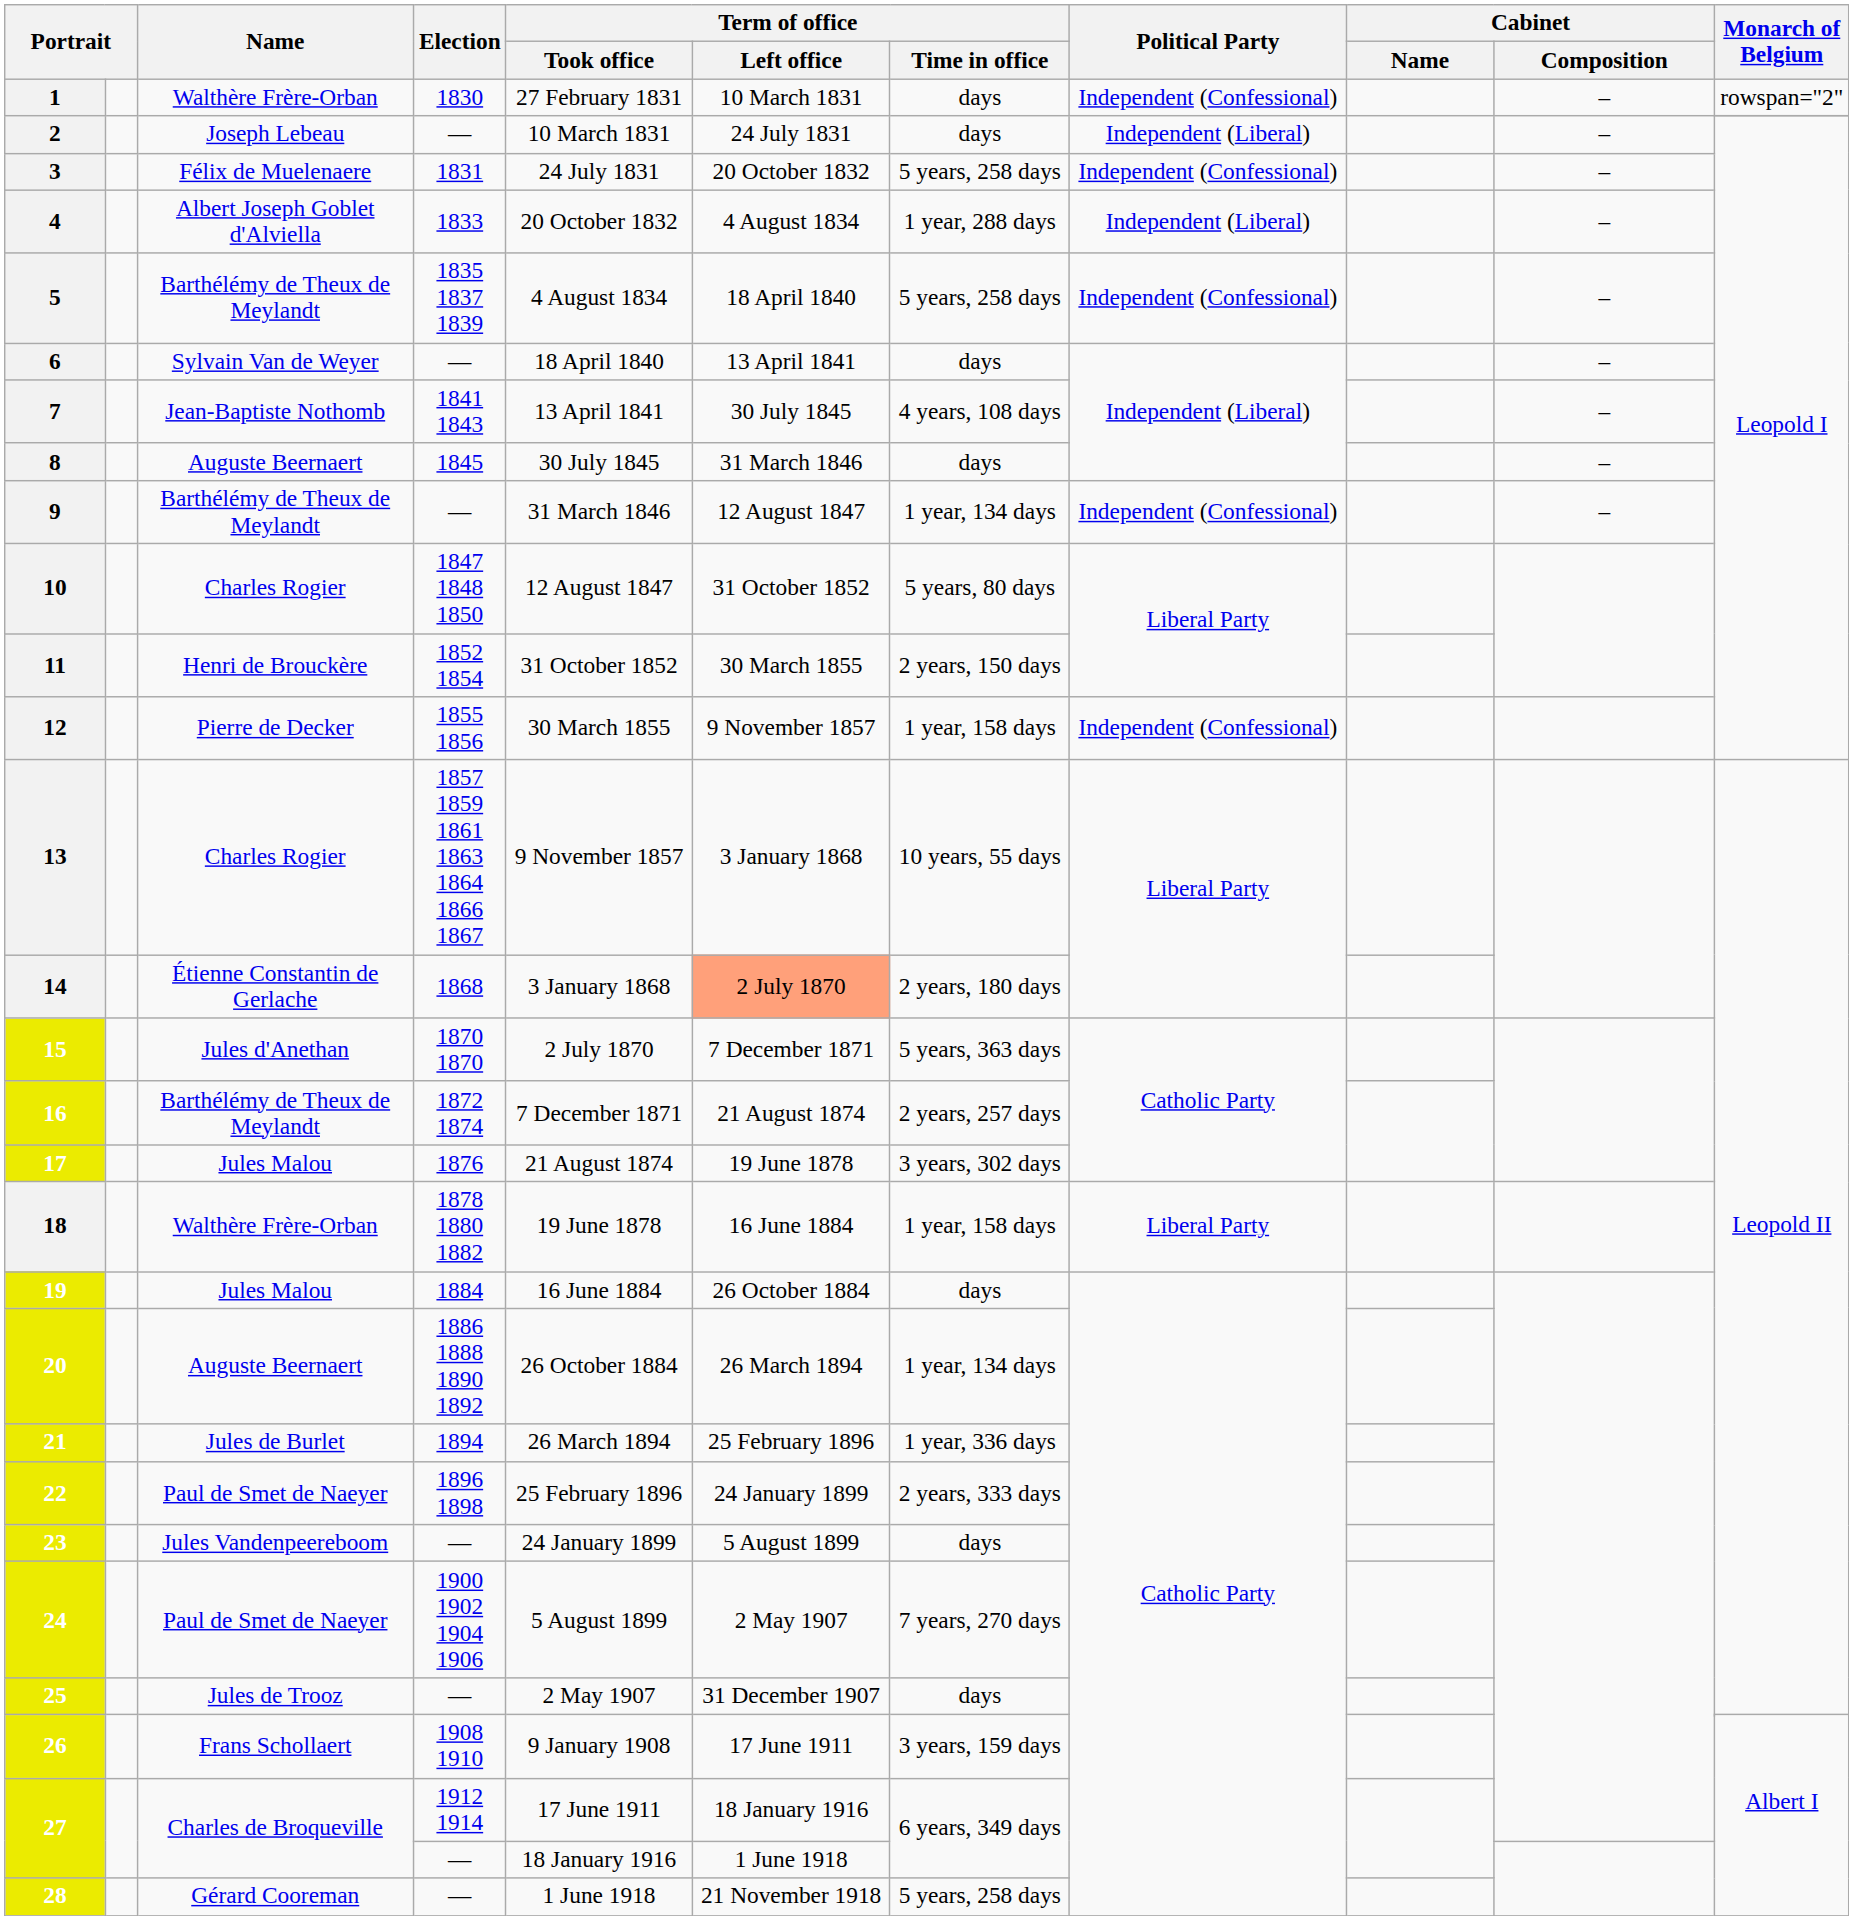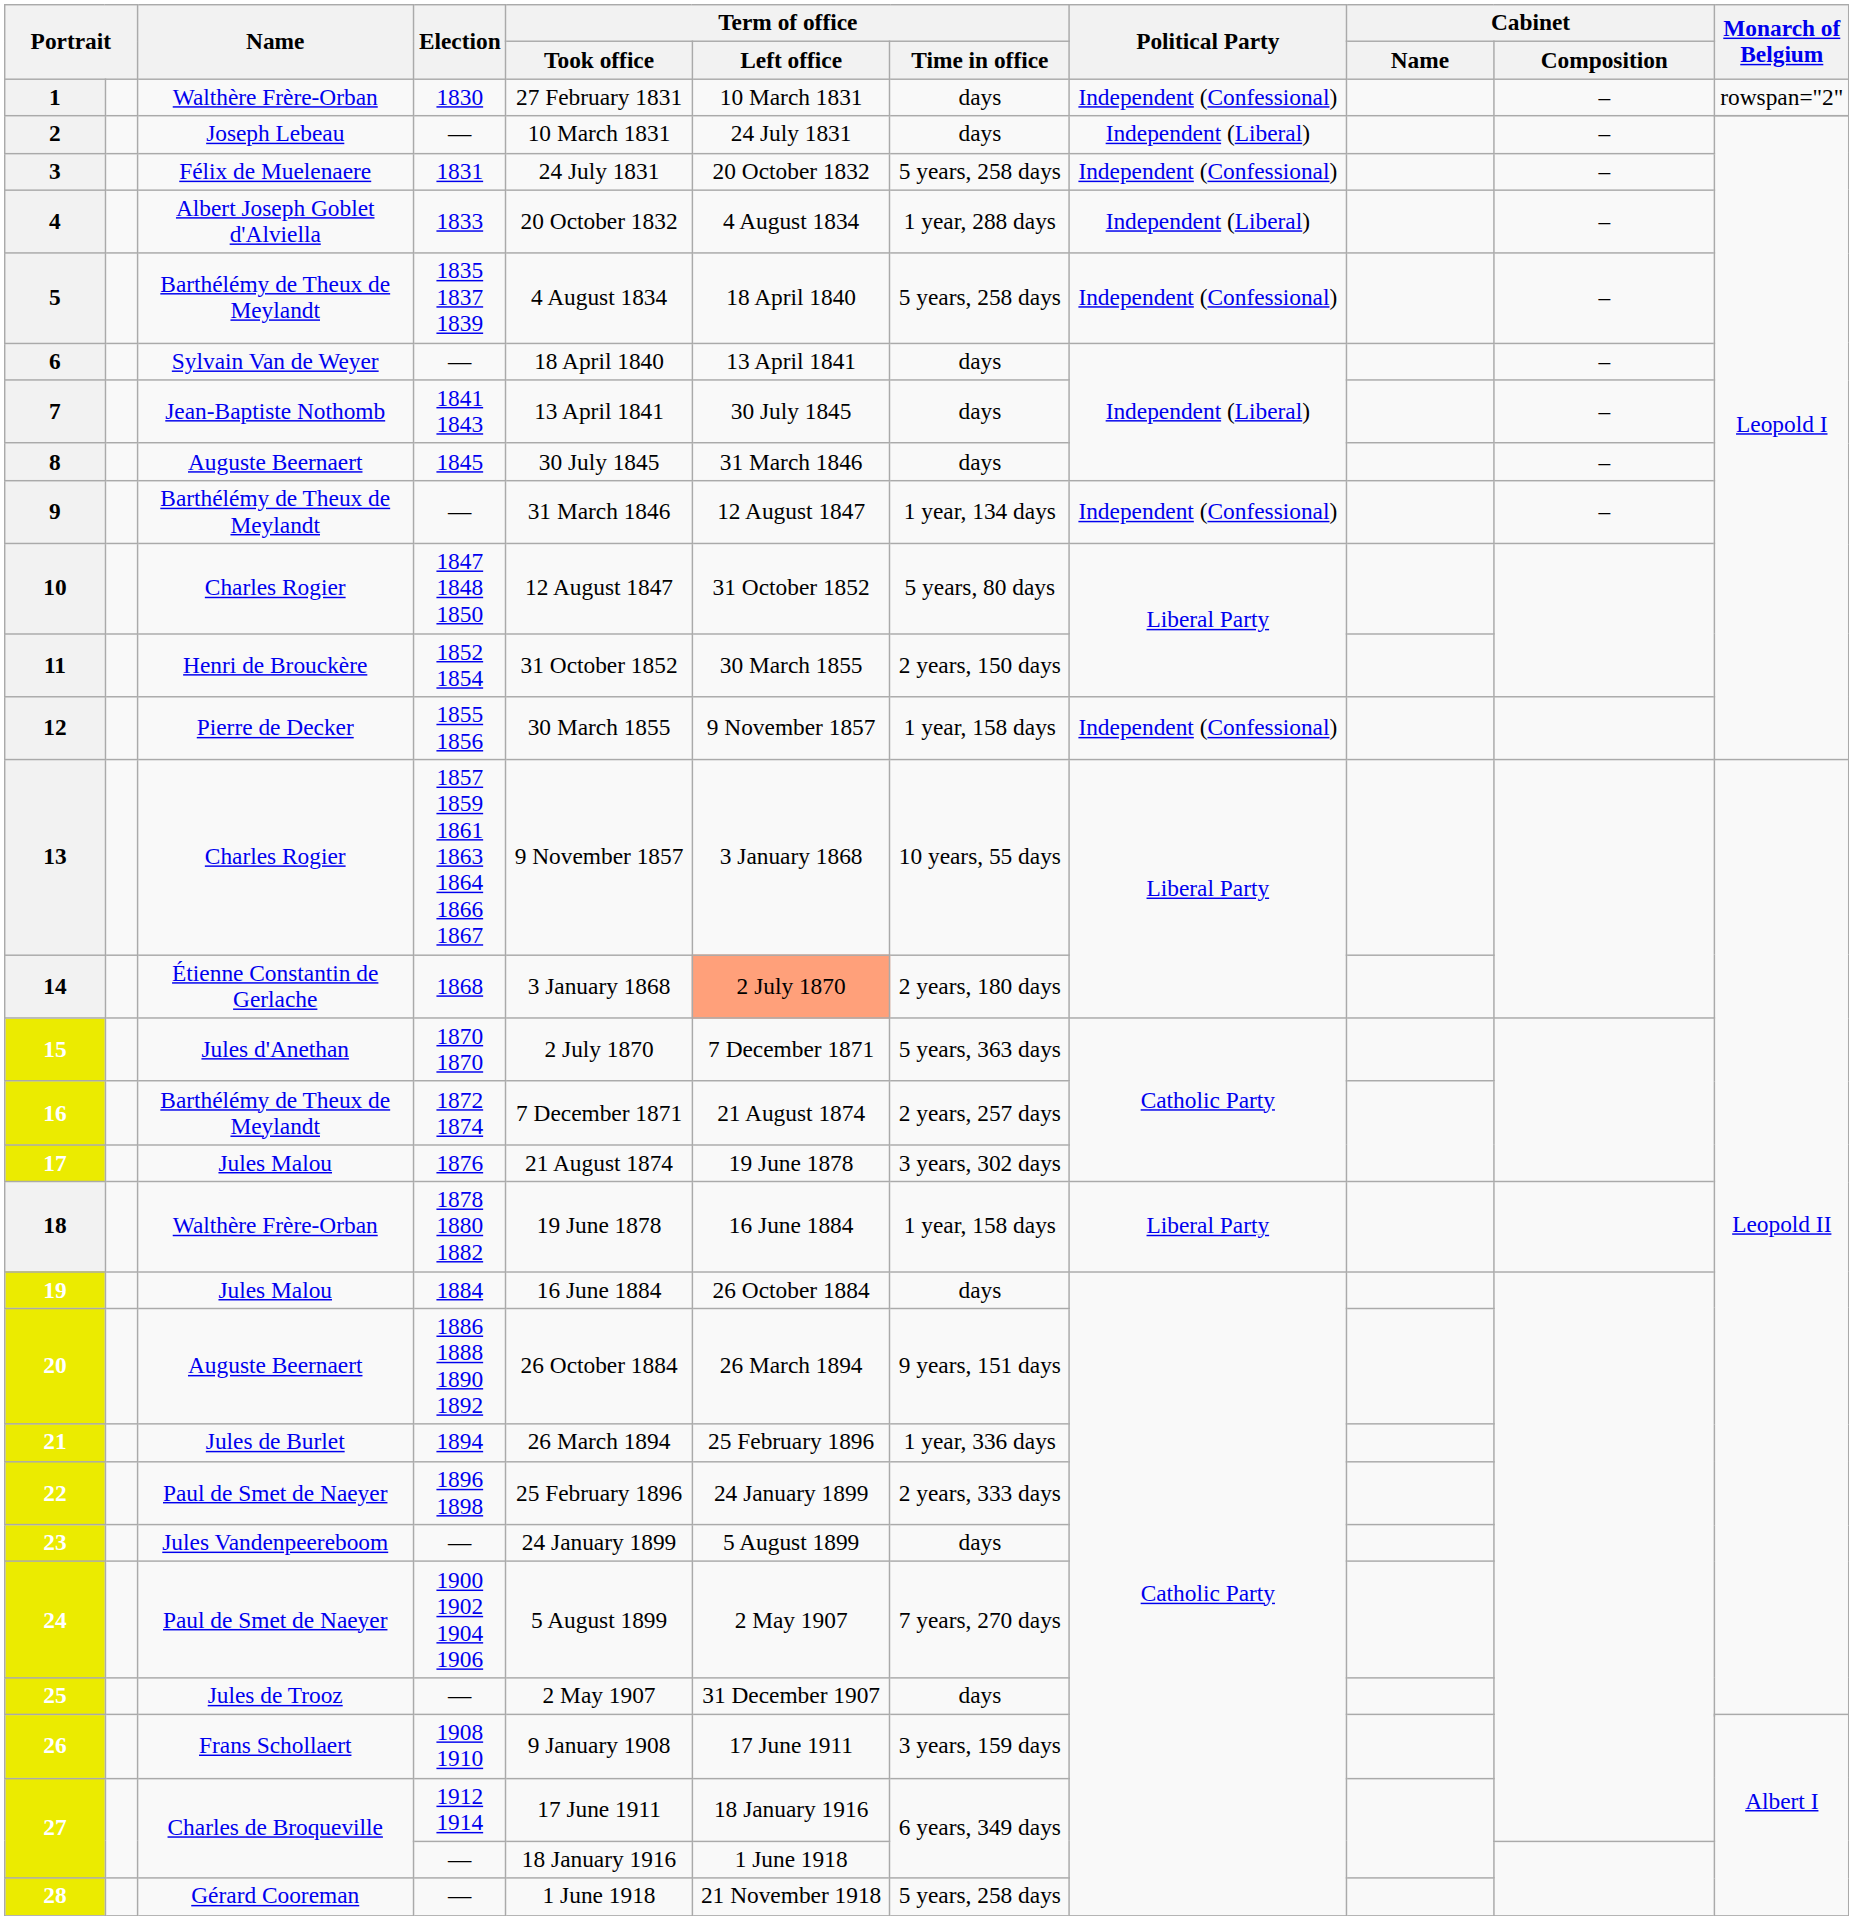(980, 411) 4 years, 108 days -> (980, 411) days
(980, 1366) 1 year, 134 days -> (980, 1366) 9 years, 151 days
